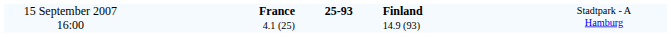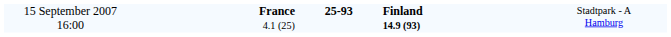(401, 25) normal -> (401, 25) bold
